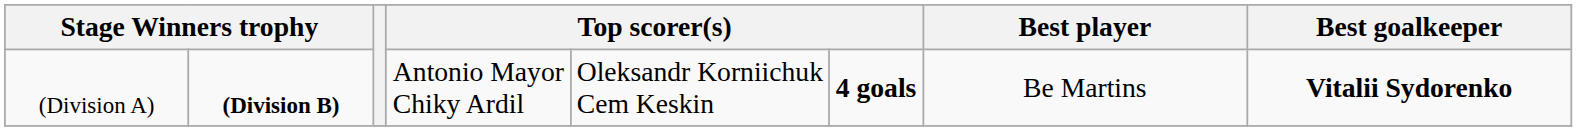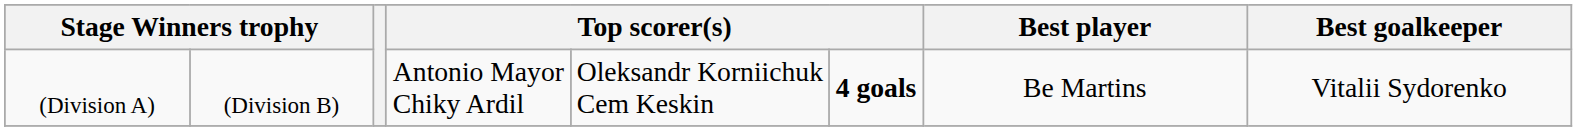(281, 103) bold -> (281, 105) normal
(1409, 87) bold -> (1409, 87) normal
